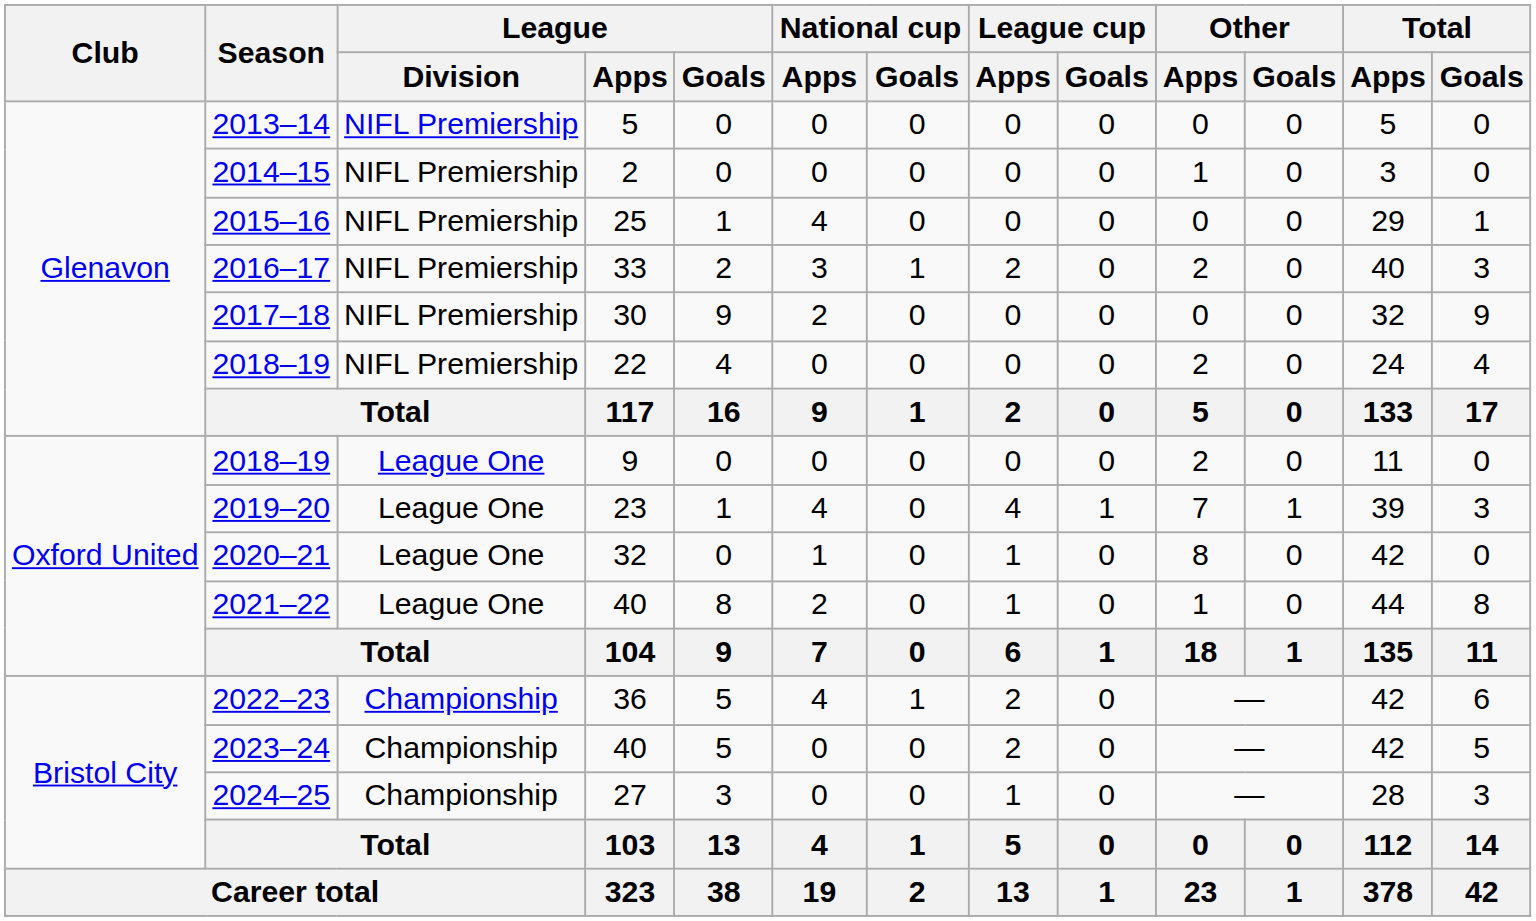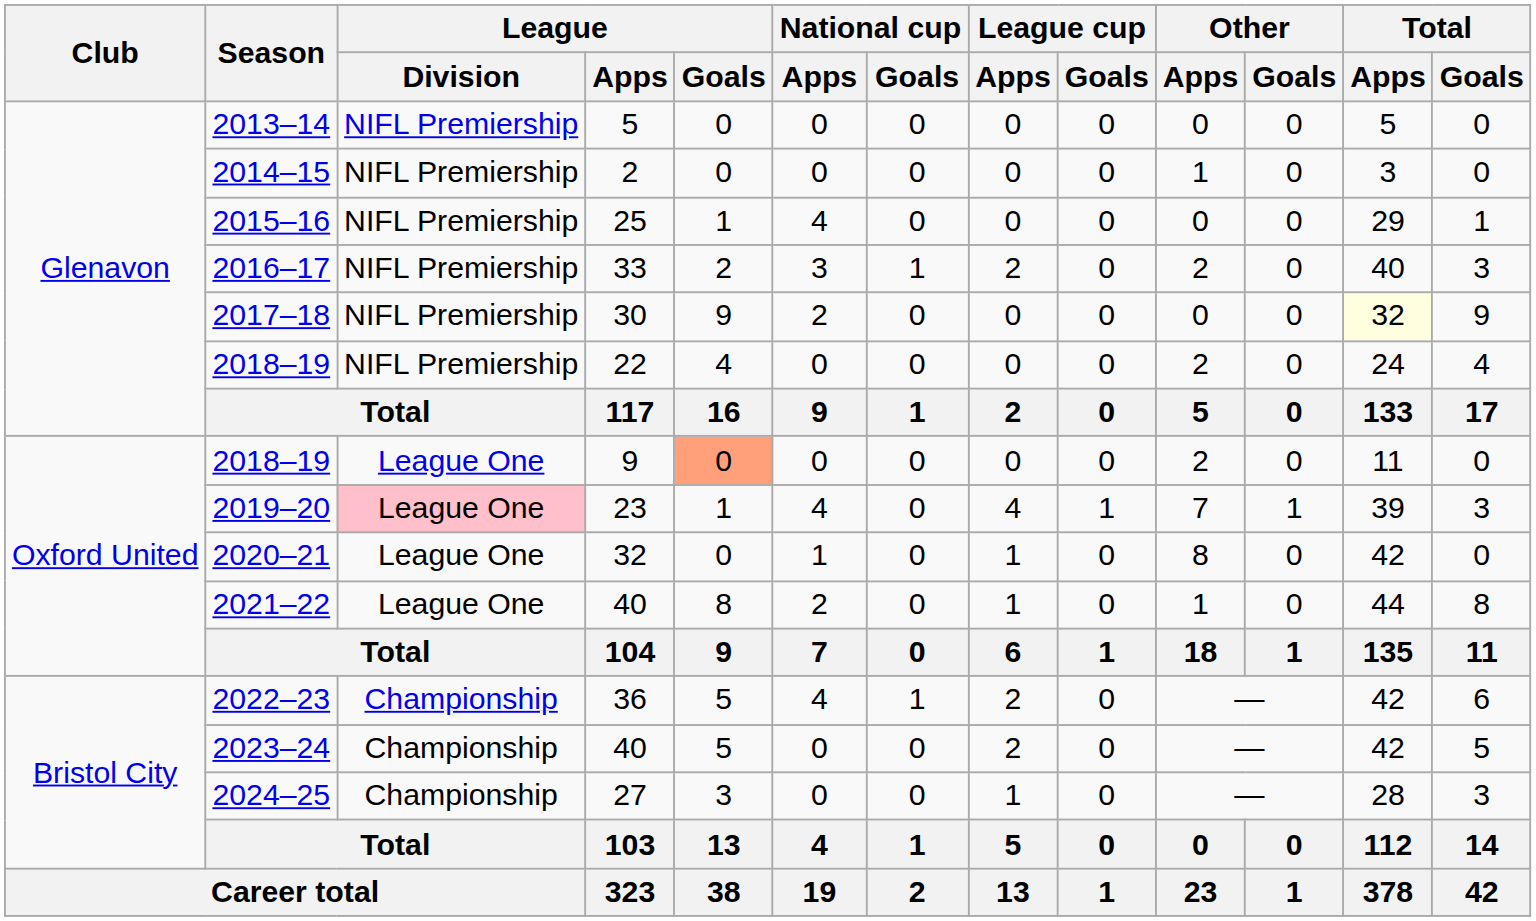(1388, 316) no background -> (1388, 316) lightyellow background
(724, 460) no background -> (724, 460) lightsalmon background
(461, 508) no background -> (461, 508) pink background
